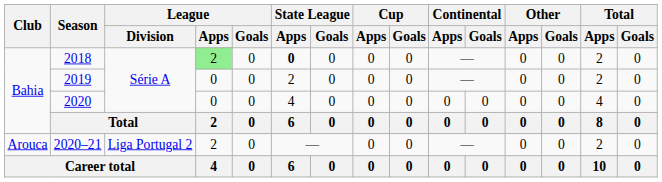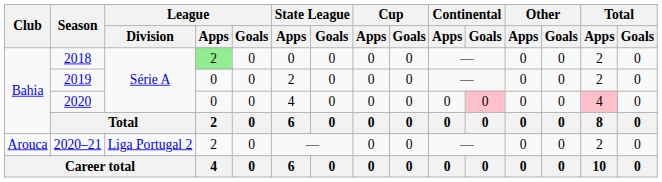(291, 58) bold -> (291, 58) normal
(485, 101) no background -> (485, 101) pink background
(599, 101) no background -> (599, 101) pink background
